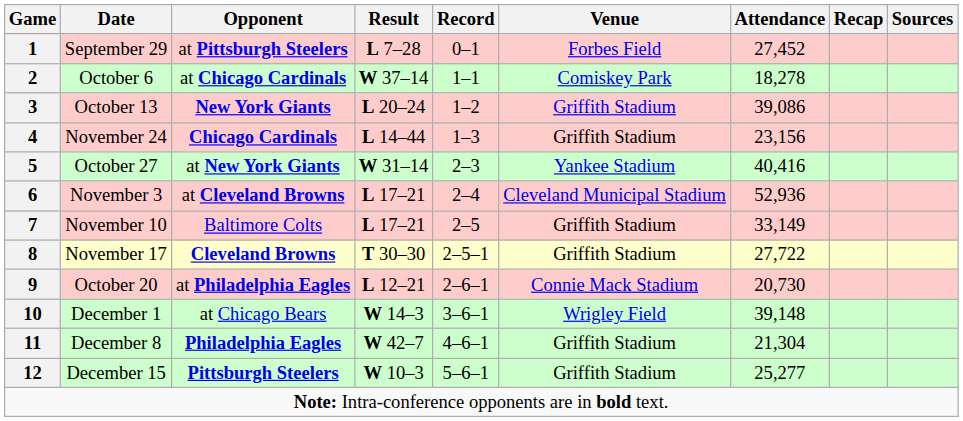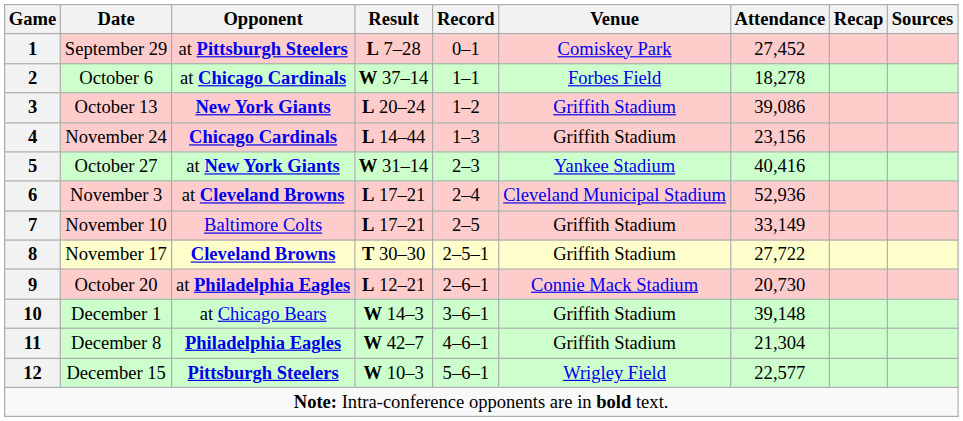(615, 48) Forbes Field -> (615, 48) Comiskey Park
(615, 78) Comiskey Park -> (615, 78) Forbes Field
(615, 313) Wrigley Field -> (615, 313) Griffith Stadium
(615, 372) Griffith Stadium -> (615, 372) Wrigley Field
(780, 372) 25,277 -> (780, 372) 22,577
